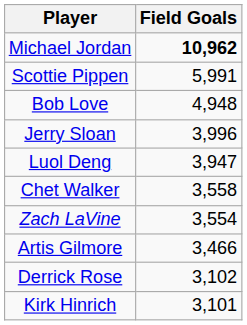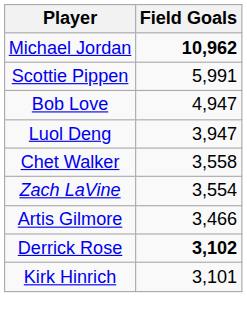(215, 104) 4,948 -> (215, 104) 4,947
- row: (70, 133)
(215, 276) normal -> (215, 248) bold
